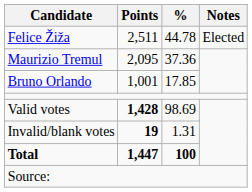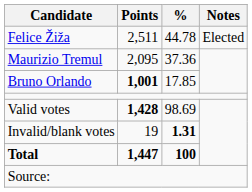(143, 81) normal -> (143, 81) bold
(151, 132) bold -> (151, 132) normal
(184, 132) normal -> (184, 132) bold
